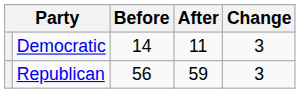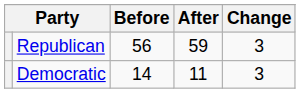rows swapped: (61, 74) <-> (61, 46)
